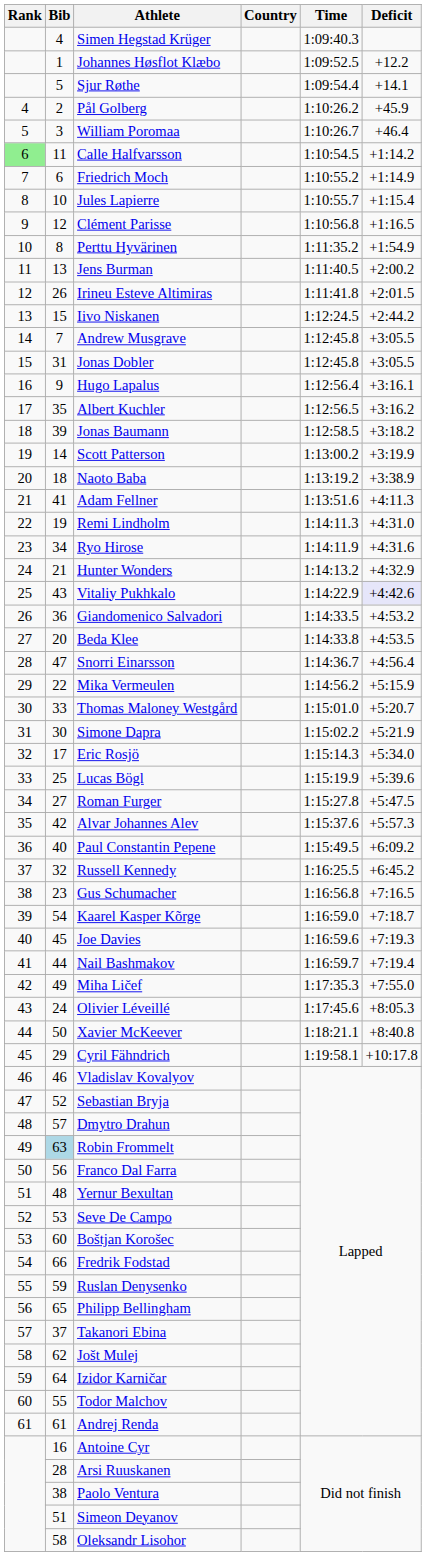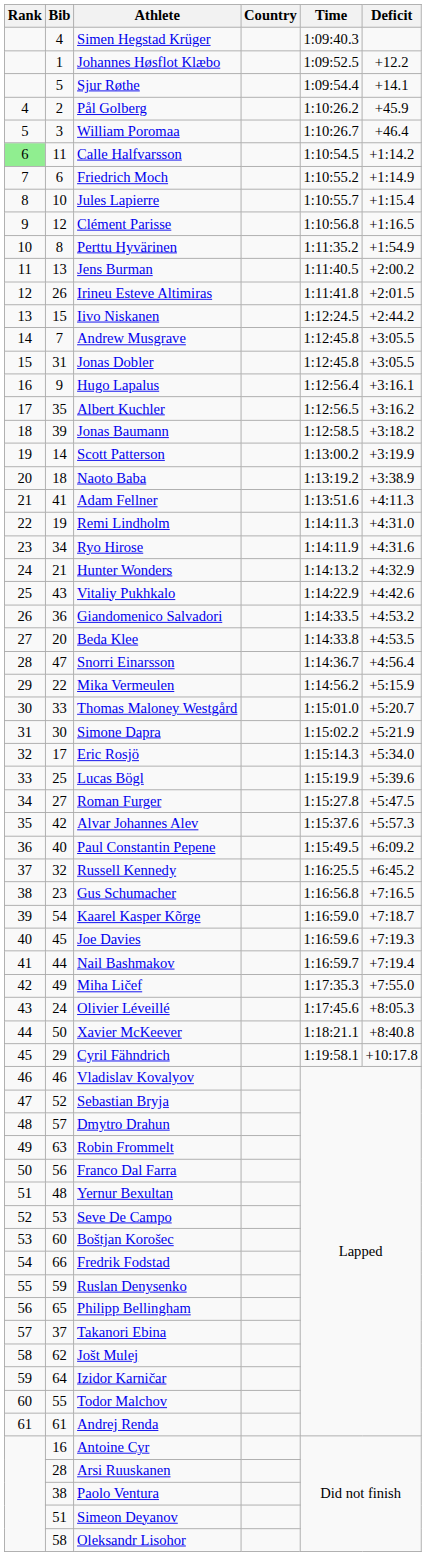(392, 593) lavender background -> (392, 593) no background
(59, 1147) lightblue background -> (59, 1147) no background
